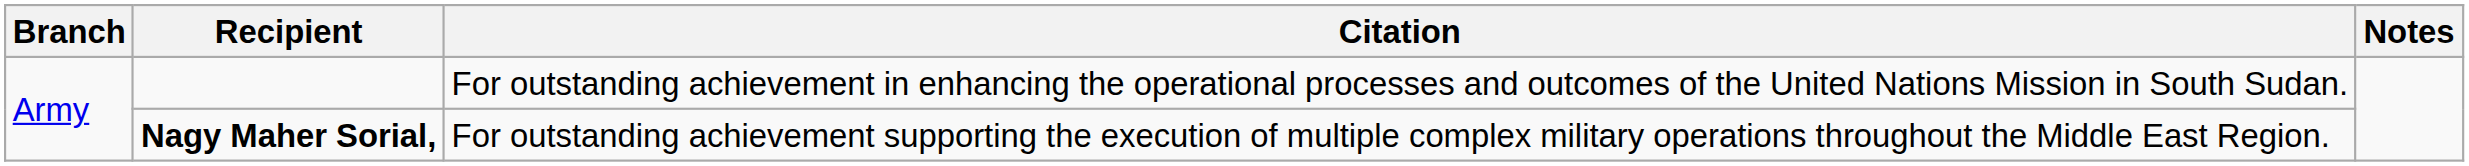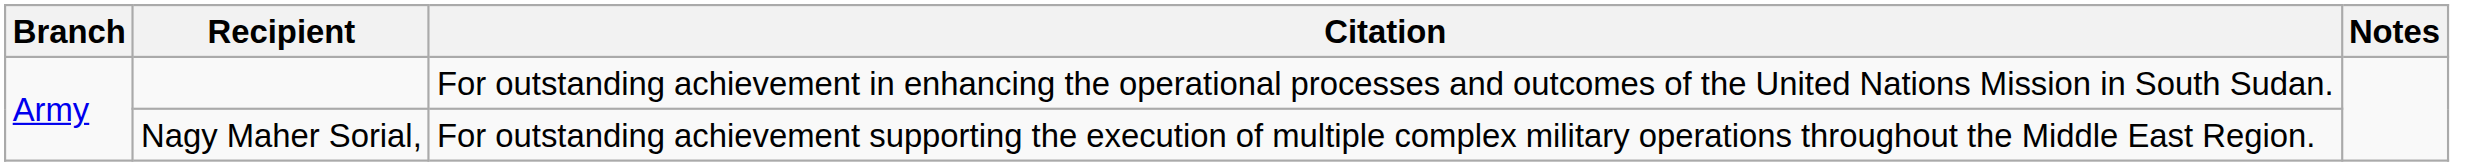(289, 135) bold -> (281, 135) normal
